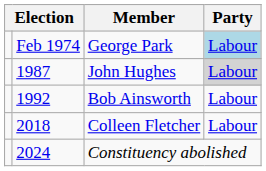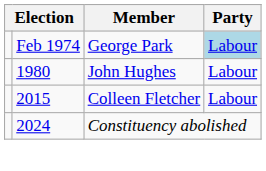(33, 71) 1987 -> (33, 71) 1980
(233, 71) lightgrey background -> (233, 71) no background
- row: (139, 98)
(33, 125) 2018 -> (33, 98) 2015
